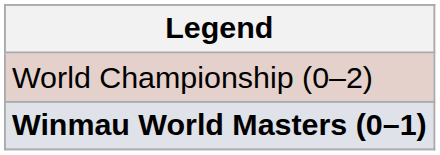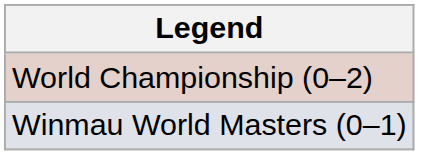(219, 125) bold -> (209, 125) normal
